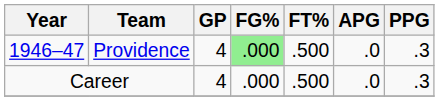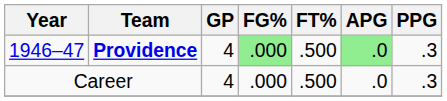(141, 51) normal -> (145, 51) bold
(372, 51) no background -> (379, 51) lightgreen background
